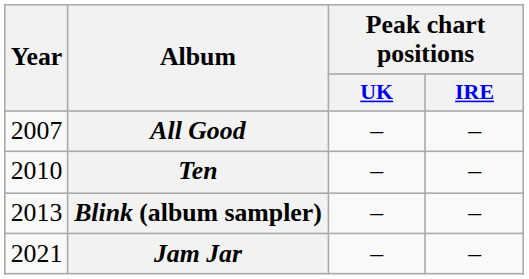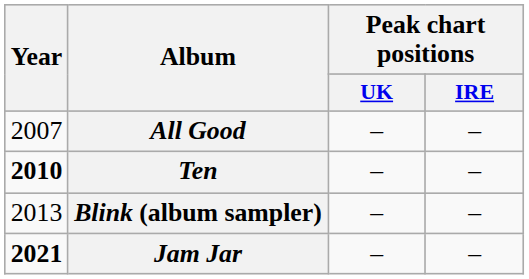(37, 171) normal -> (37, 171) bold
(37, 253) normal -> (37, 253) bold
